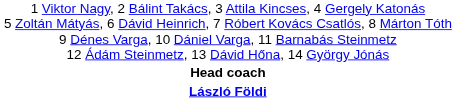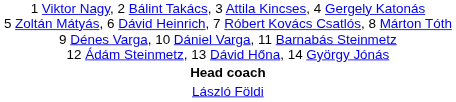(228, 91) bold -> (228, 91) normal
